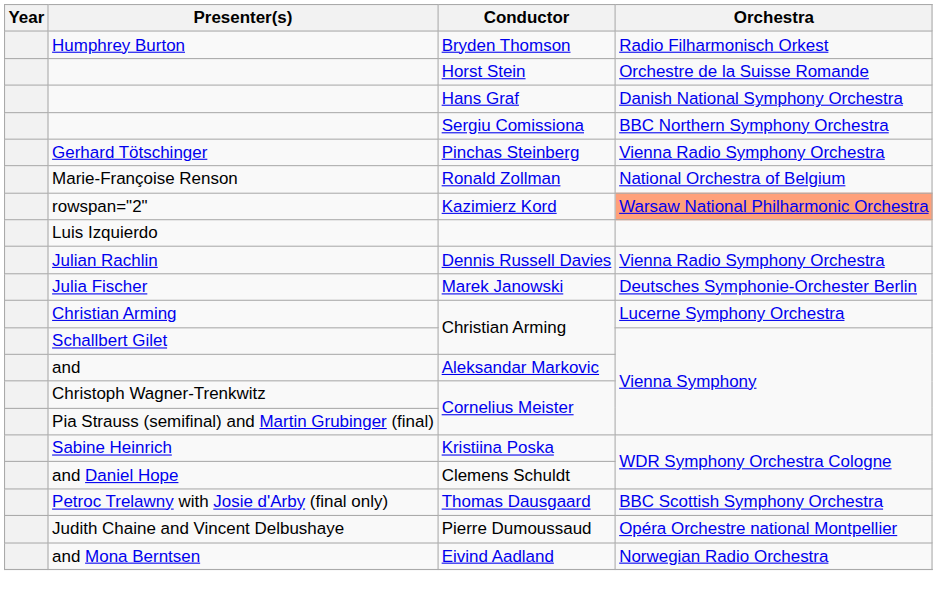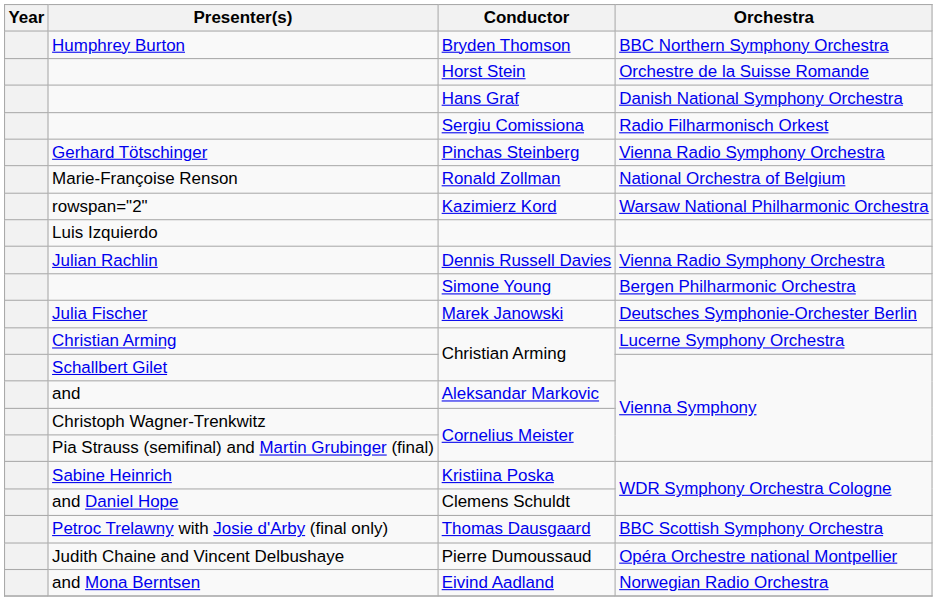(724, 44) Radio Filharmonisch Orkest -> (754, 44) BBC Northern Symphony Orchestra
(754, 125) BBC Northern Symphony Orchestra -> (724, 125) Radio Filharmonisch Orkest
(774, 206) lightsalmon background -> (774, 206) no background
+ row: (243, 287)
